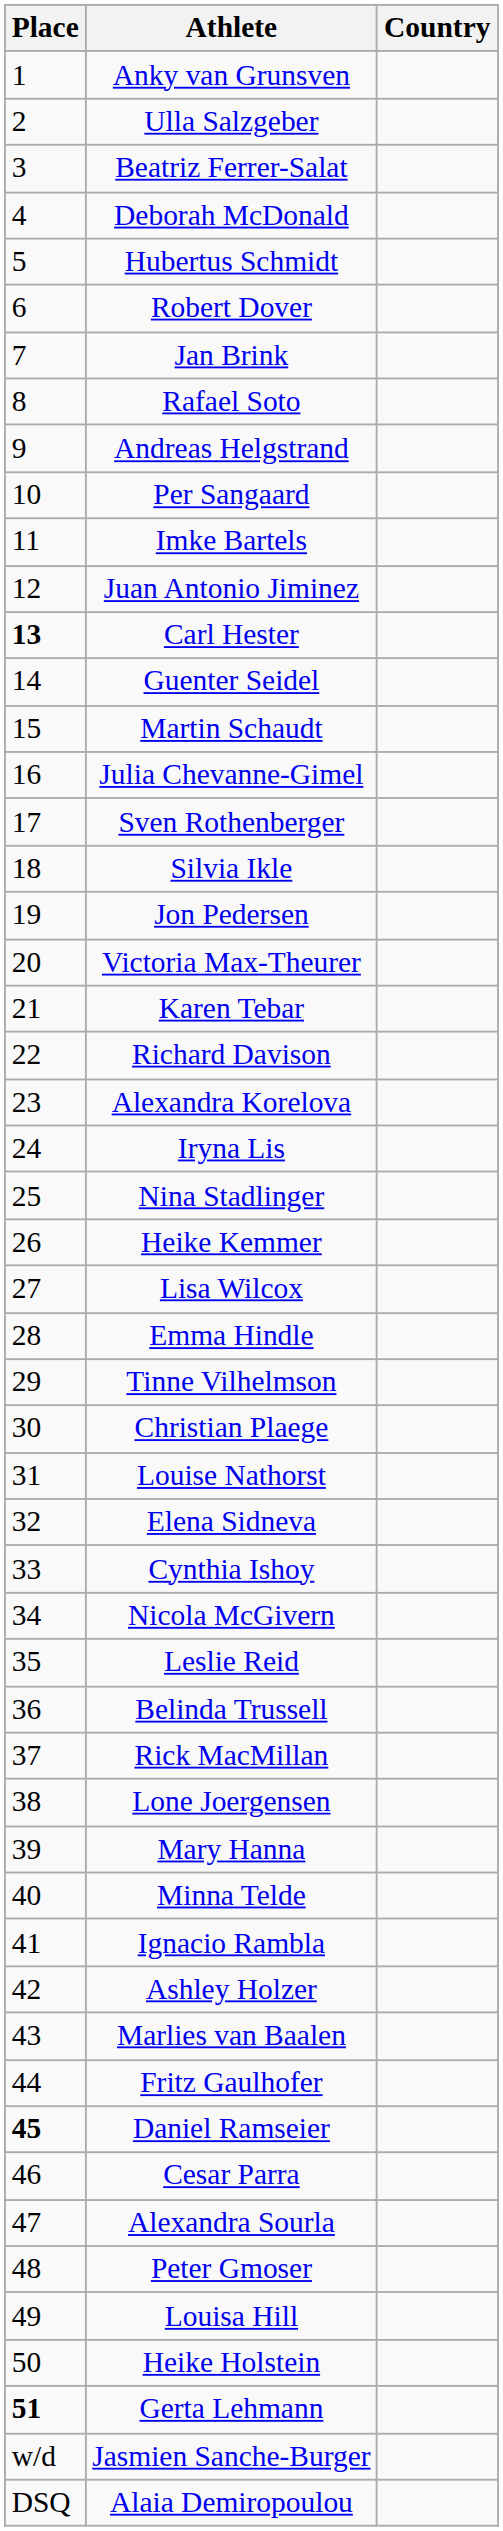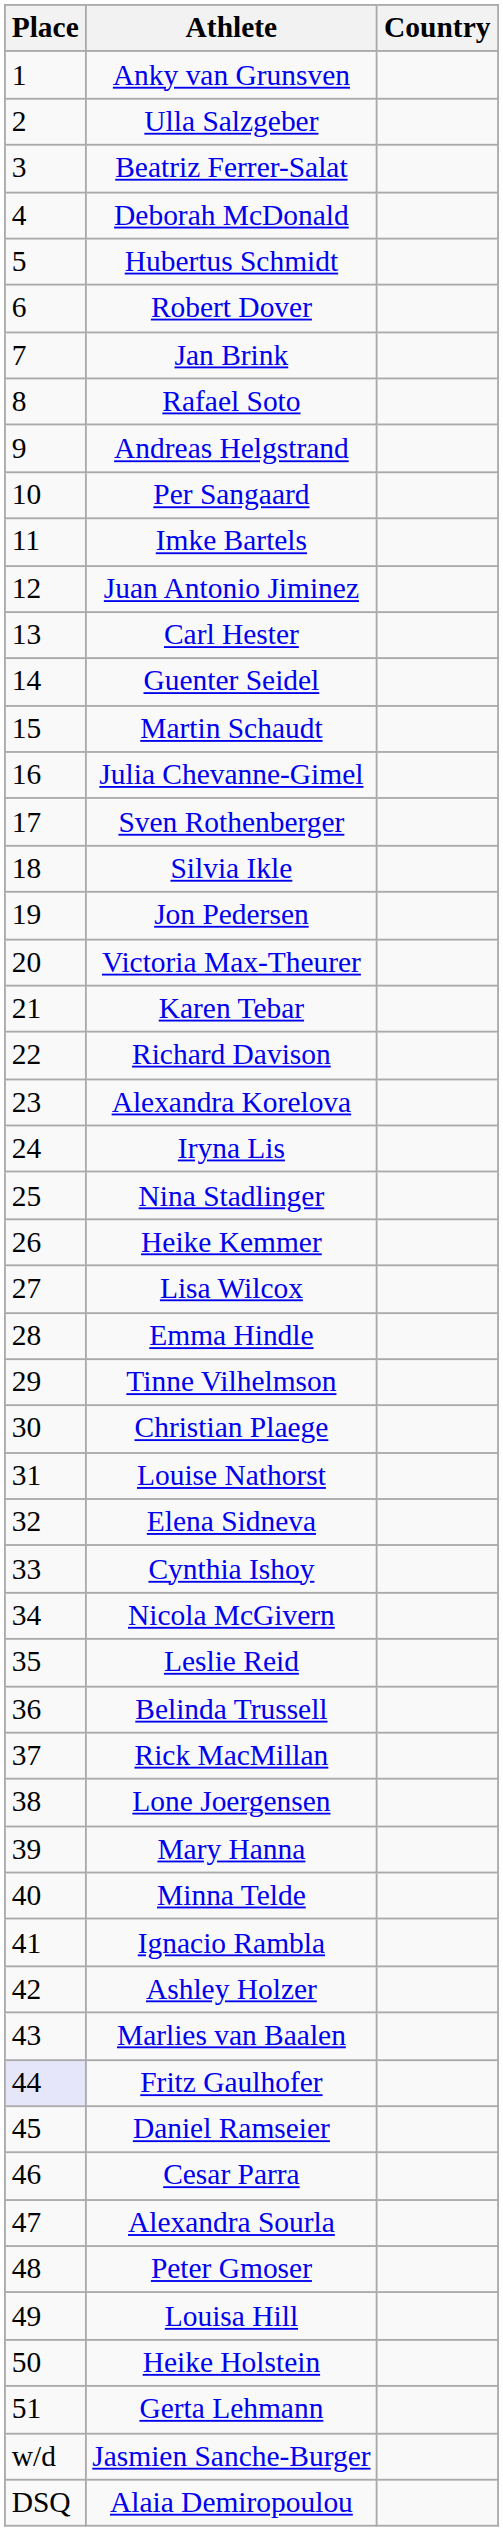(26, 634) bold -> (26, 634) normal
(26, 2082) no background -> (26, 2082) lavender background
(26, 2128) bold -> (26, 2128) normal
(26, 2409) bold -> (26, 2409) normal
